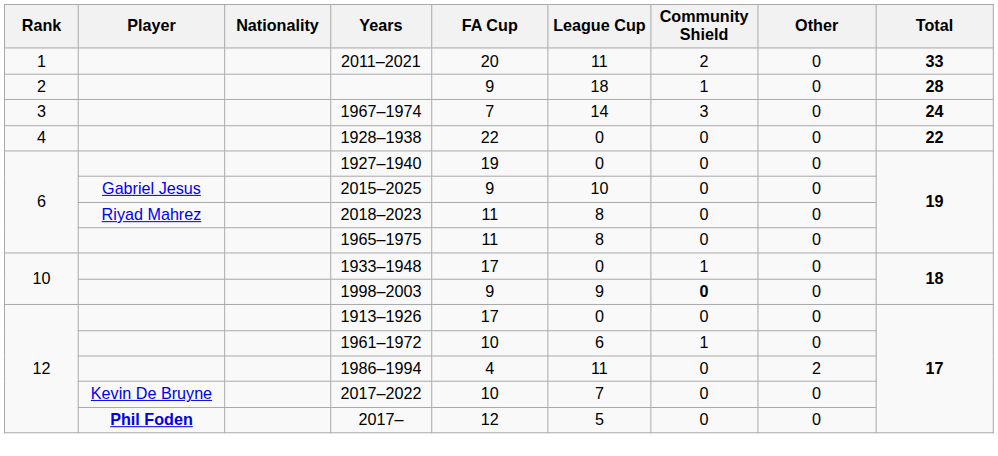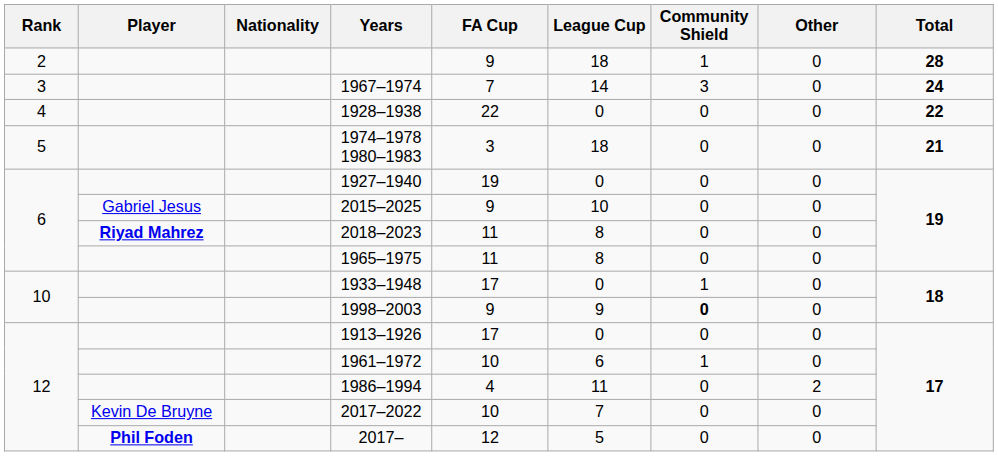- row: (381, 61)
+ row: (381, 147)
(151, 214) normal -> (152, 233) bold
